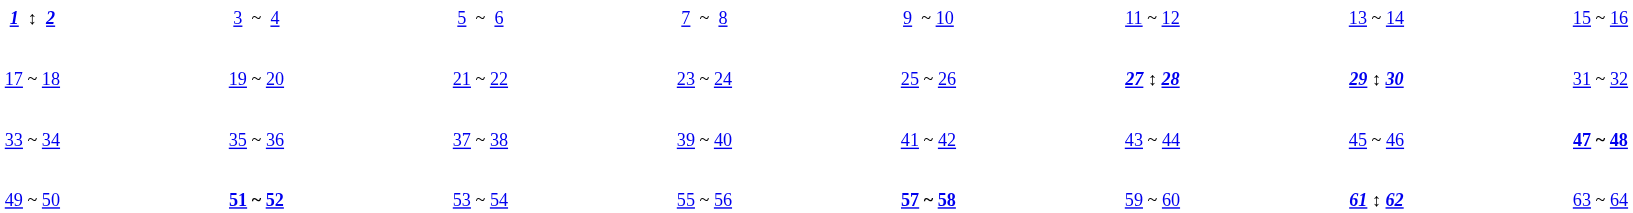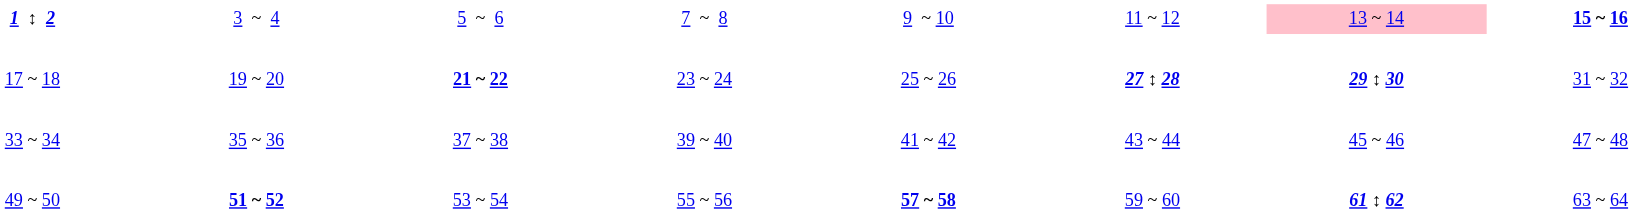(1376, 18) no background -> (1376, 18) pink background
(1600, 18) normal -> (1600, 18) bold
(480, 79) normal -> (480, 79) bold
(1600, 140) bold -> (1600, 140) normal
